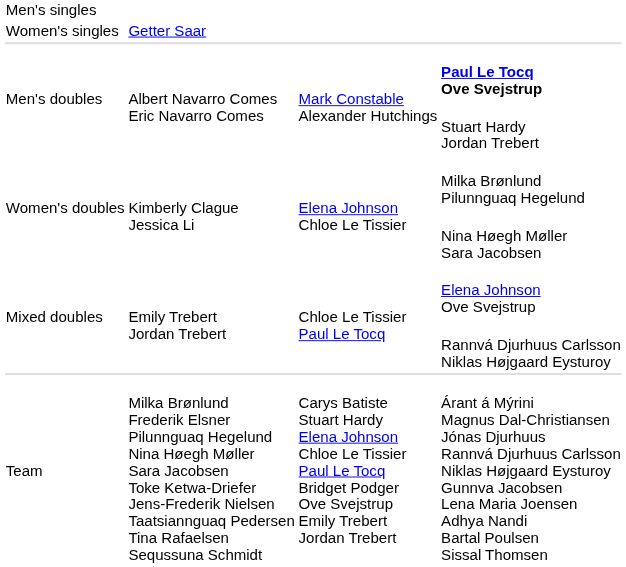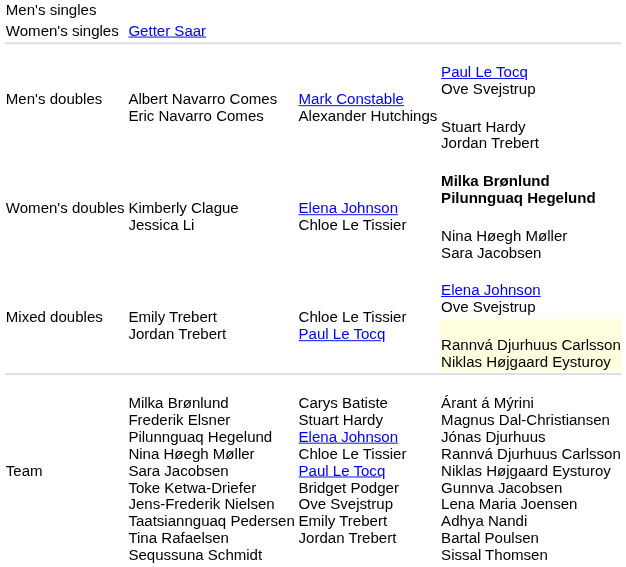(492, 80) bold -> (488, 80) normal
(513, 189) normal -> (518, 189) bold
(531, 353) no background -> (531, 353) lightyellow background
